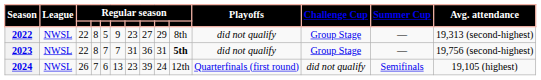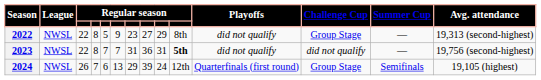(336, 51) Group Stage -> (336, 51) did not qualify
(132, 66) 23 -> (132, 66) 29
(336, 66) did not qualify -> (336, 66) Group Stage
